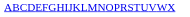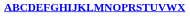(90, 7) normal -> (95, 7) bold
